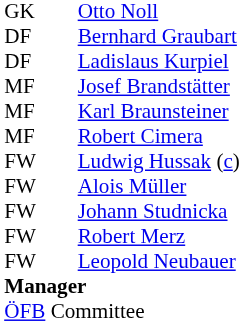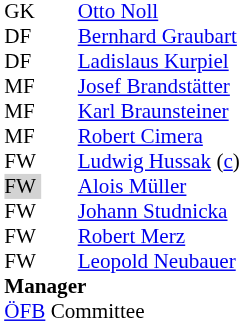(20, 186) no background -> (20, 186) lightgrey background
